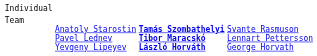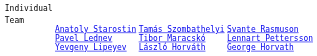(182, 38) bold -> (182, 38) normal
